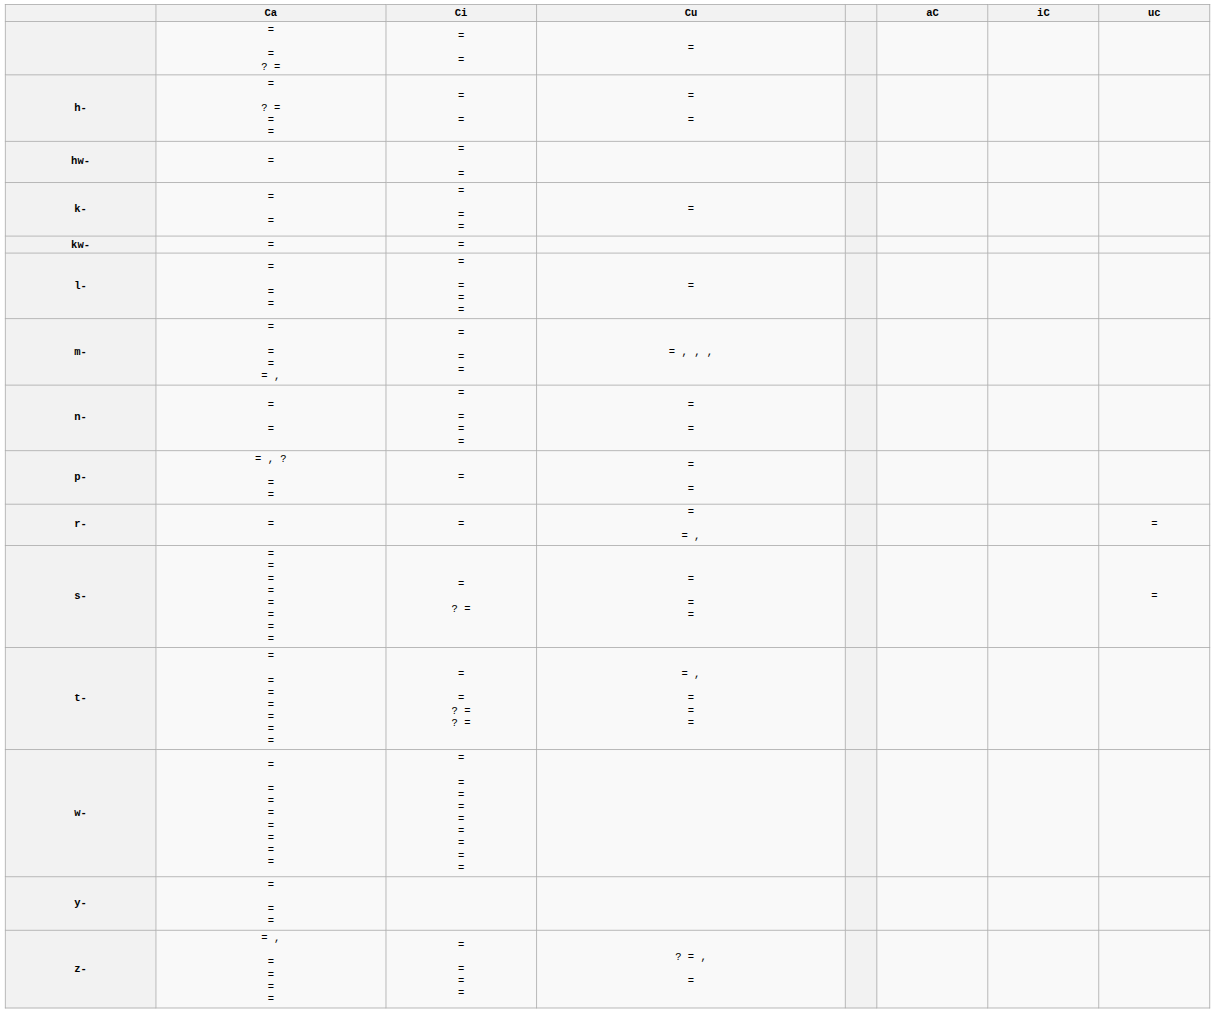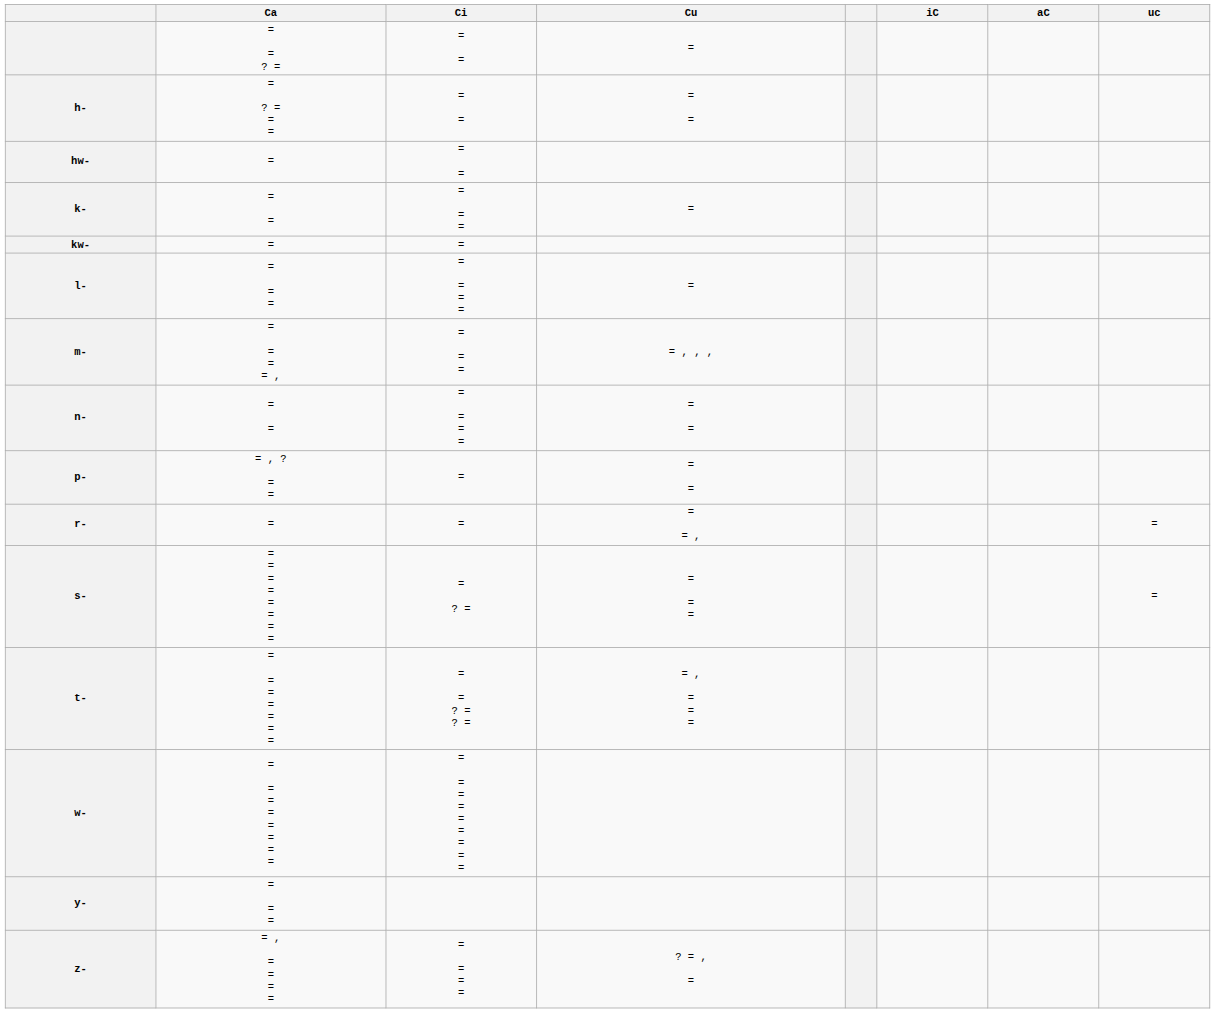columns swapped: (933, 13) <-> (1043, 13)
